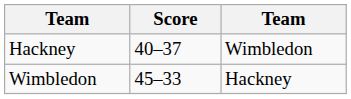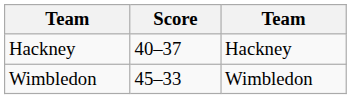(269, 49) Wimbledon -> (258, 49) Hackney
(258, 78) Hackney -> (269, 78) Wimbledon
